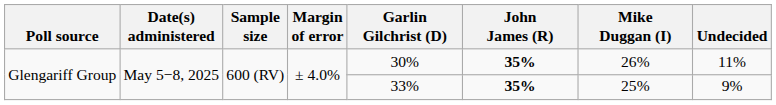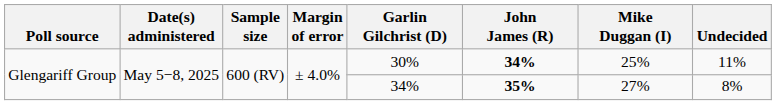(520, 61) 35% -> (520, 61) 34%
(635, 61) 26% -> (635, 61) 25%
(405, 87) 33% -> (405, 87) 34%
(635, 87) 25% -> (635, 87) 27%
(732, 87) 9% -> (732, 87) 8%
